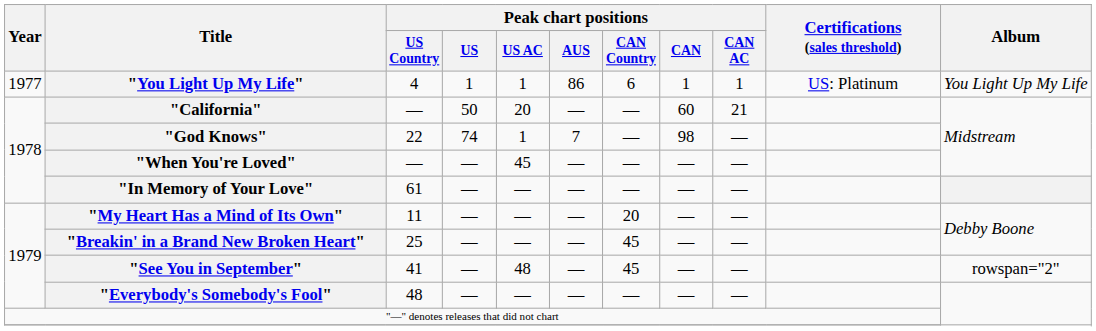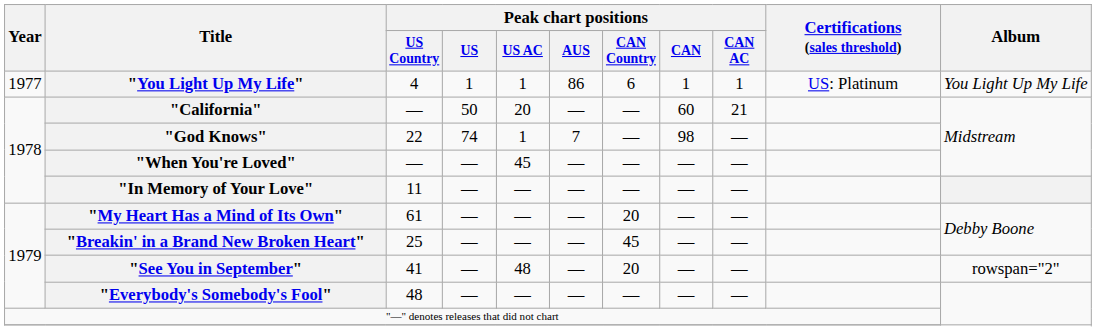(414, 189) 61 -> (414, 189) 11
(414, 215) 11 -> (414, 215) 61
(631, 268) 45 -> (631, 268) 20
